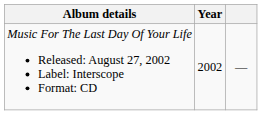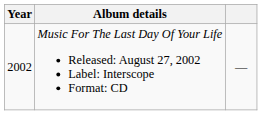columns swapped: (210, 14) <-> (100, 14)
